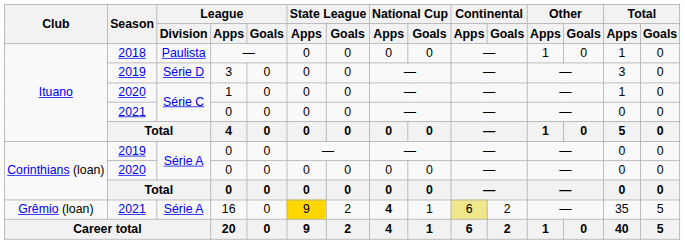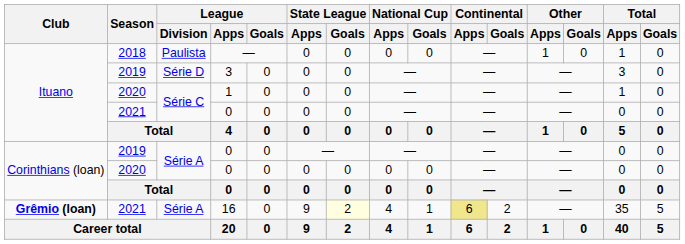(56, 209) normal -> (56, 209) bold
(306, 209) gold background -> (306, 209) no background
(348, 209) no background -> (348, 209) lightyellow background
(389, 209) bold -> (389, 209) normal
